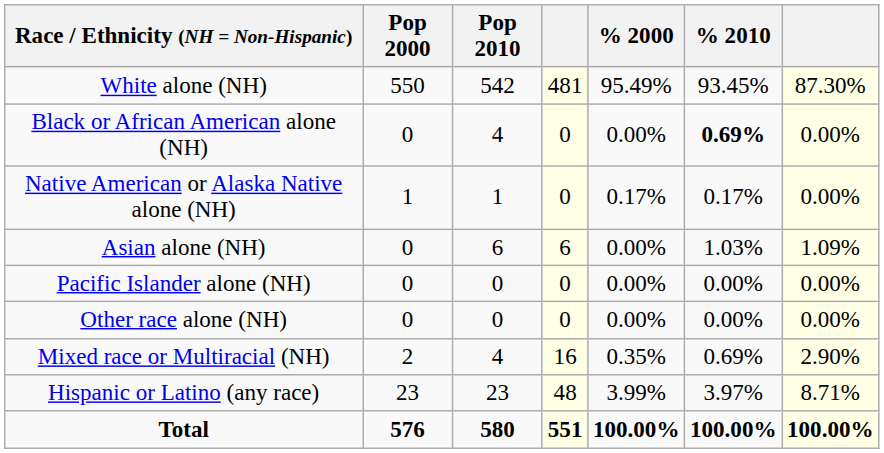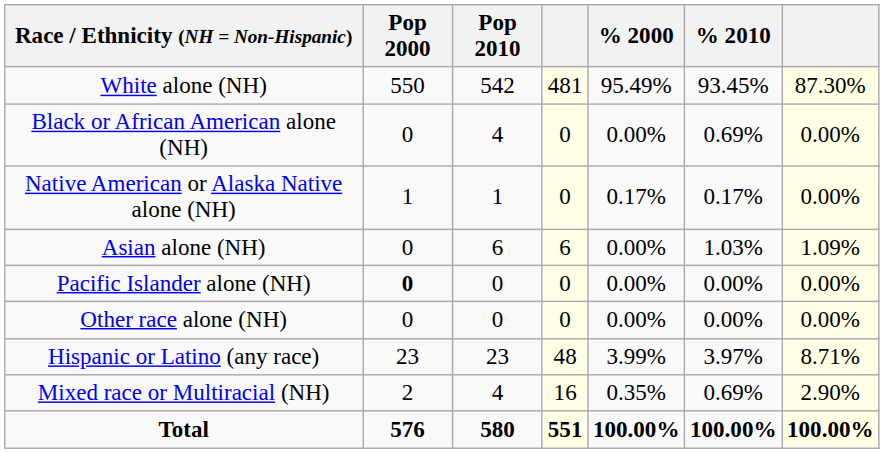(733, 134) bold -> (733, 134) normal
(408, 283) normal -> (408, 283) bold
rows swapped: (184, 356) <-> (184, 392)
